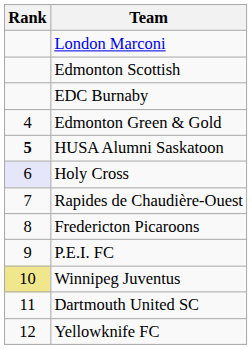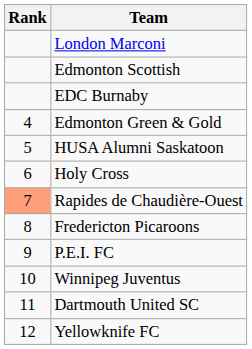(28, 148) bold -> (28, 148) normal
(28, 174) lavender background -> (28, 174) no background
(28, 200) no background -> (28, 200) lightsalmon background
(28, 278) khaki background -> (28, 278) no background
